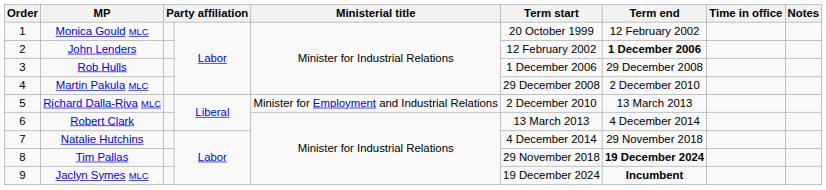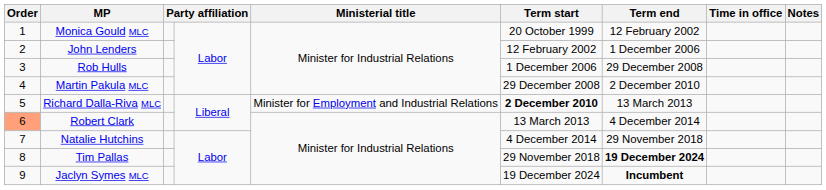(655, 49) bold -> (655, 49) normal
(551, 103) normal -> (551, 103) bold
(22, 121) no background -> (22, 121) lightsalmon background
